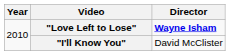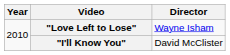(185, 27) bold -> (184, 27) normal
